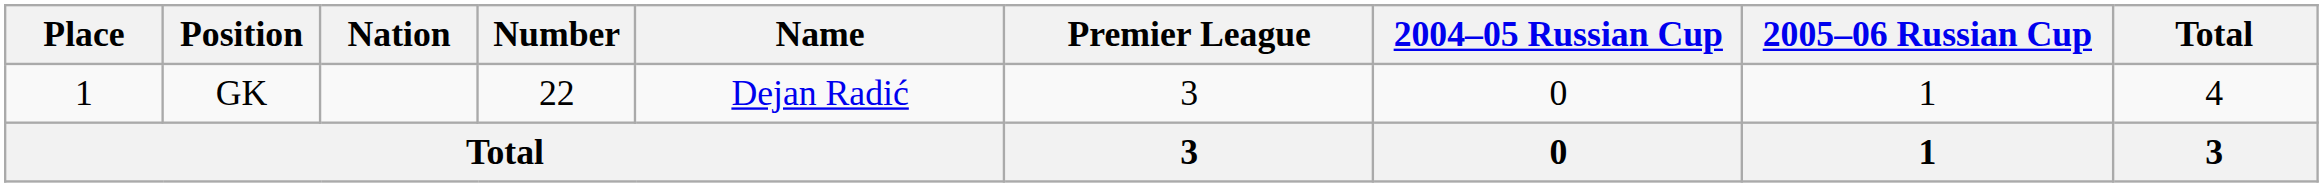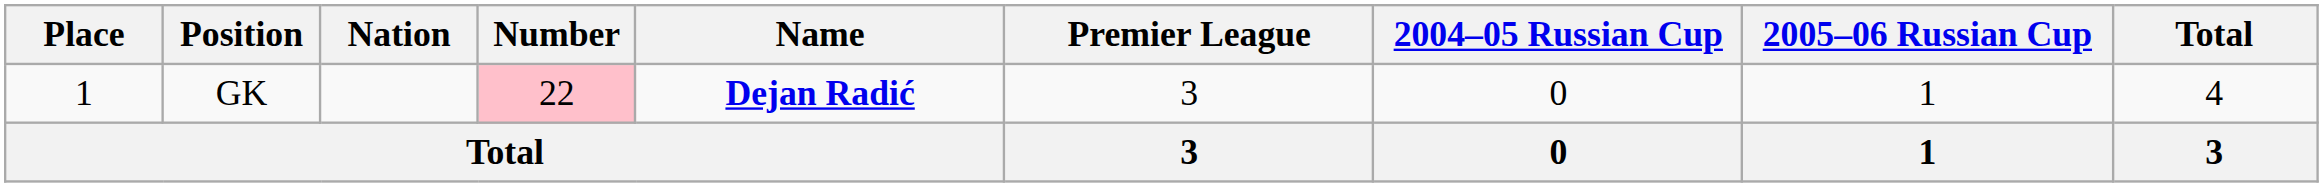(557, 93) no background -> (557, 93) pink background
(820, 93) normal -> (820, 93) bold
